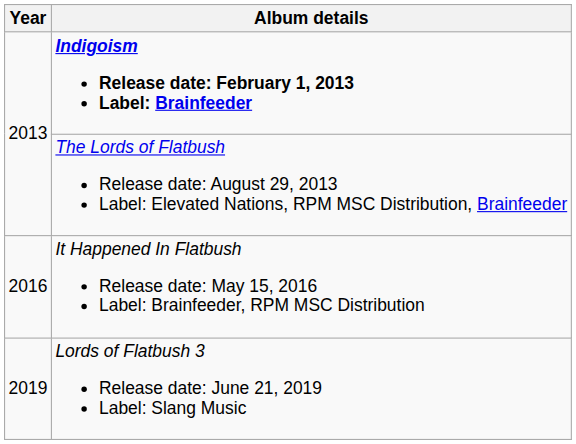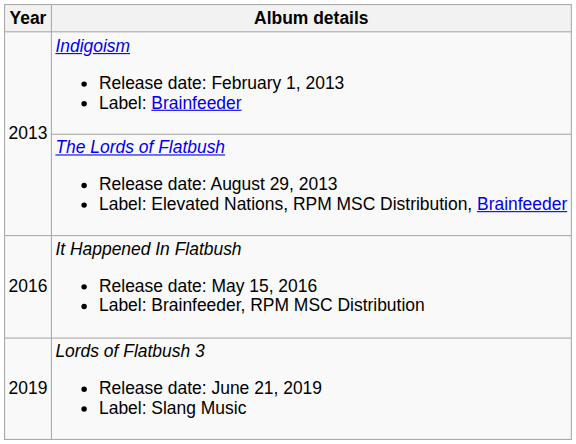(311, 74) bold -> (311, 74) normal
